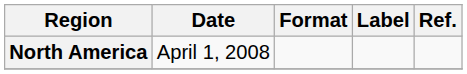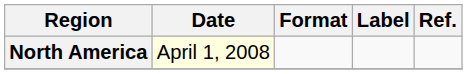(213, 52) no background -> (213, 52) lightyellow background
